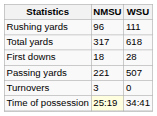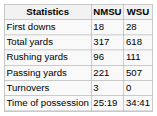rows swapped: (31, 57) <-> (37, 27)
(105, 103) lightyellow background -> (105, 103) no background
